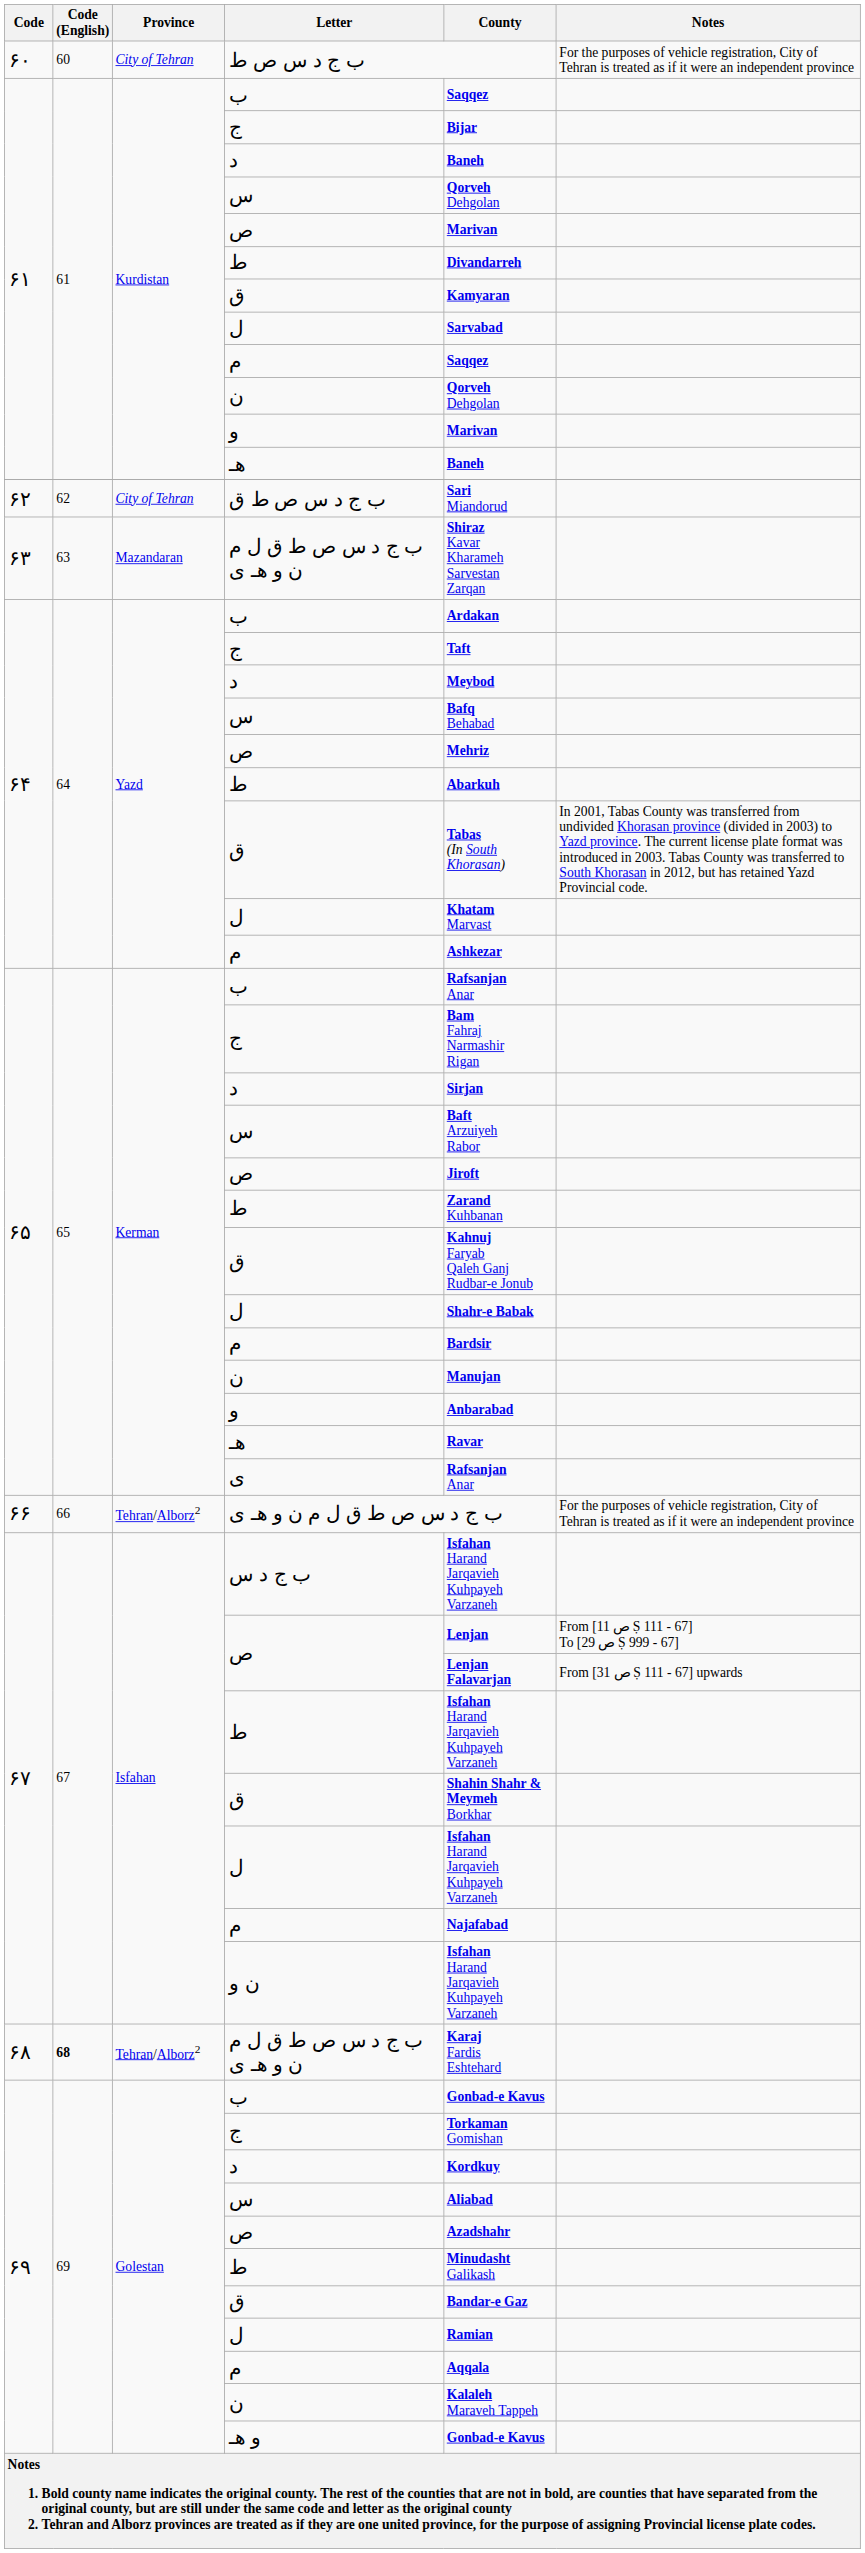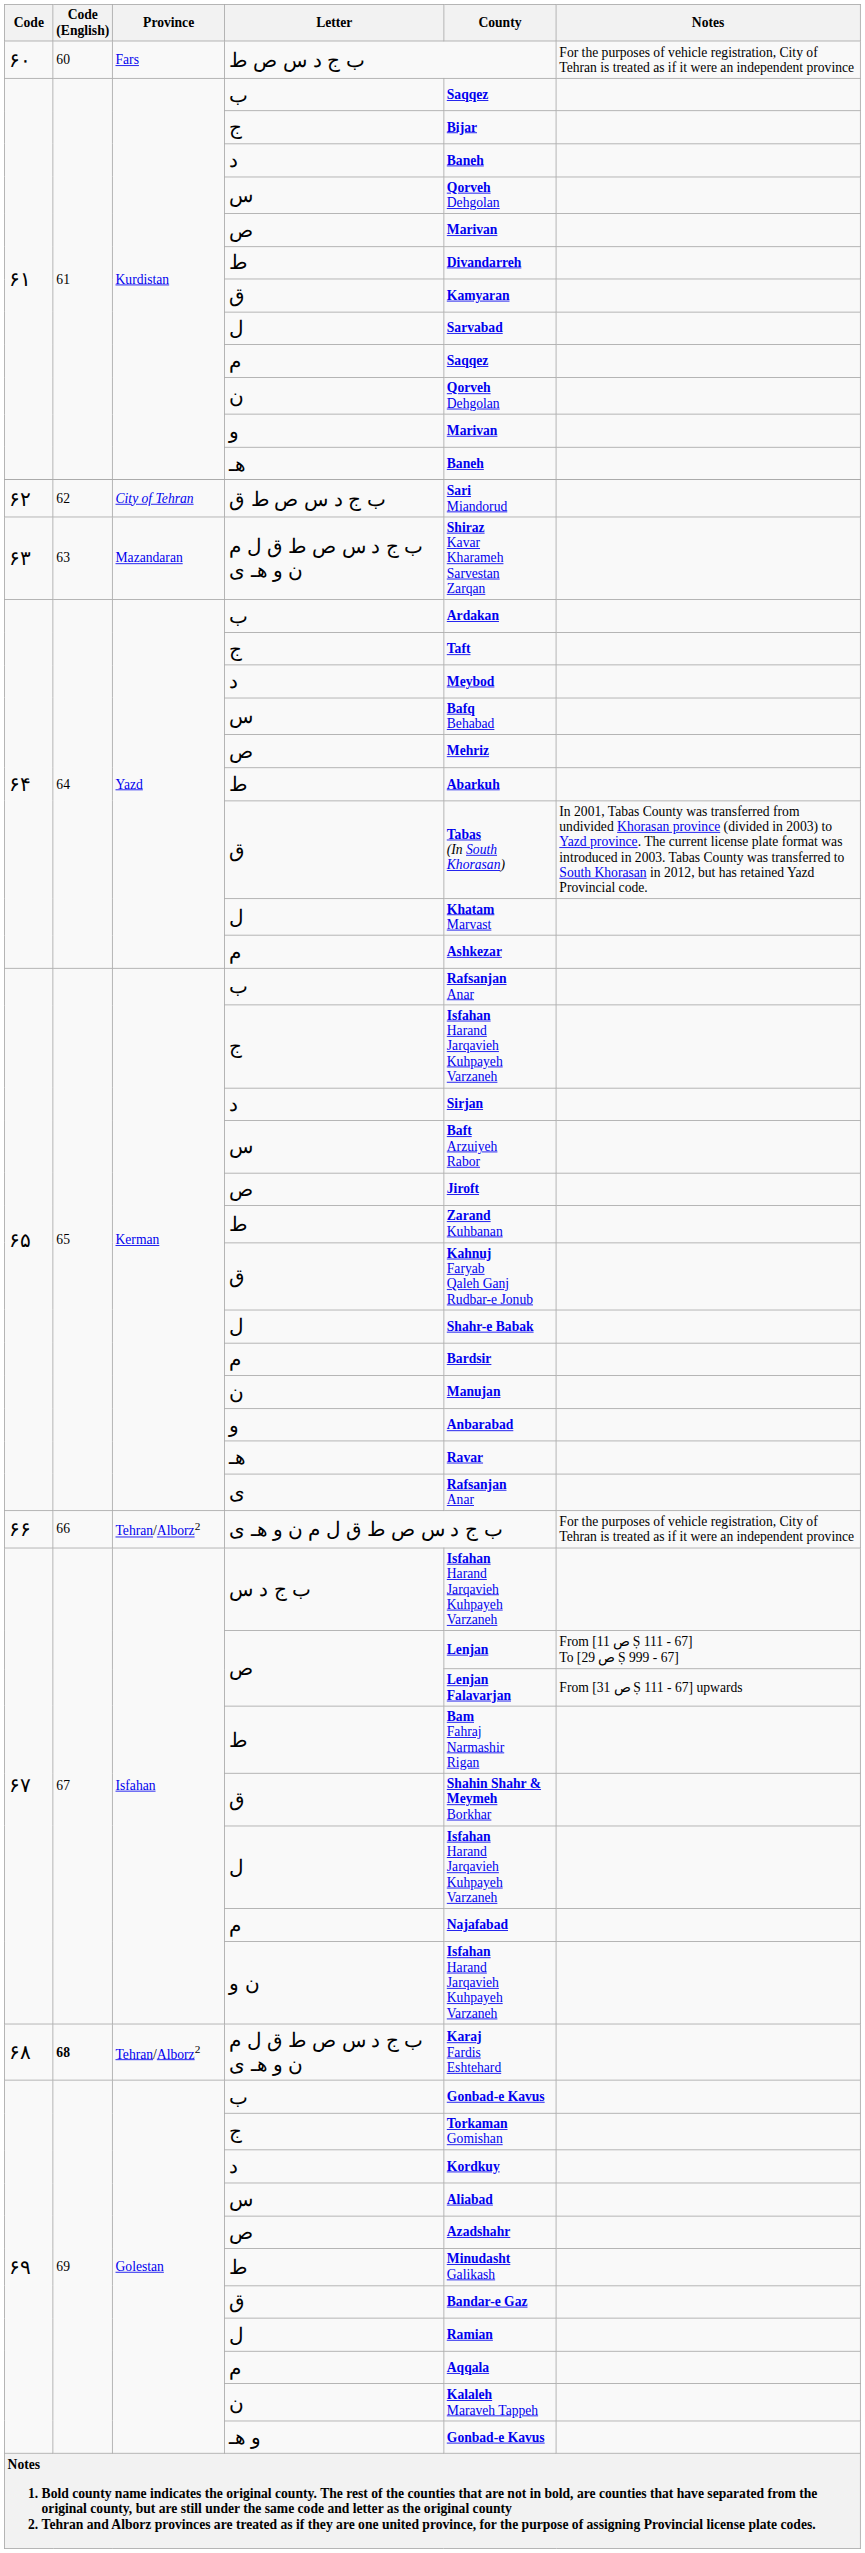(155, 59) City of Tehran -> (127, 59) Fars
(475, 1038) Bam Fahraj Narmashir Rigan -> (475, 1046) Isfahan Harand Jarqavieh Kuhpayeh Varzaneh
(475, 1732) Isfahan Harand Jarqavieh Kuhpayeh Varzaneh -> (475, 1739) Bam Fahraj Narmashir Rigan
